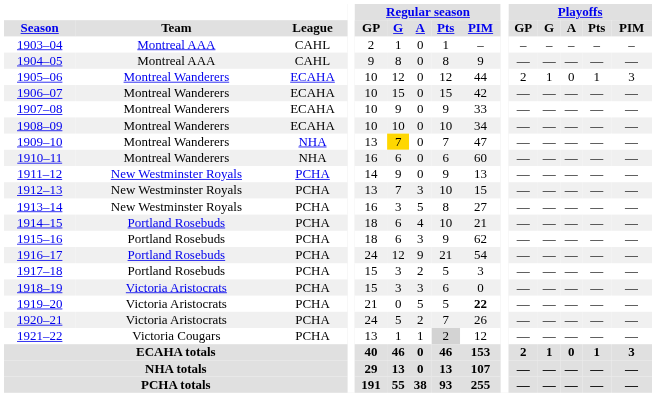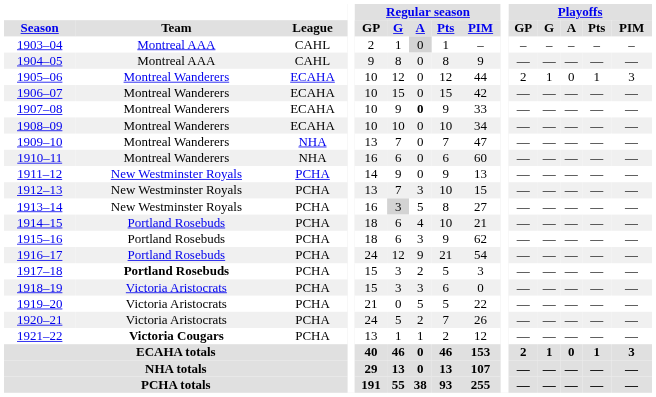(420, 44) no background -> (420, 44) lightgrey background
(420, 109) normal -> (420, 109) bold
(398, 141) gold background -> (398, 141) no background
(398, 206) no background -> (398, 206) lightgrey background
(176, 271) normal -> (176, 271) bold
(480, 303) bold -> (480, 303) normal
(176, 336) normal -> (176, 336) bold
(446, 336) lightgrey background -> (446, 336) no background
